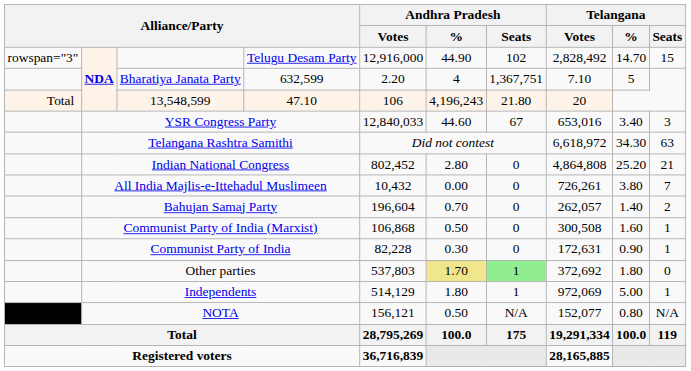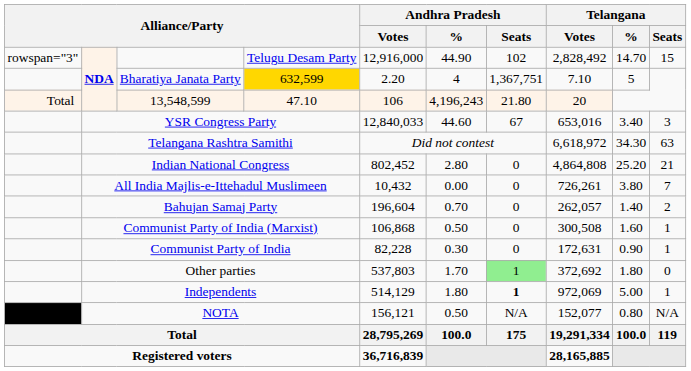(302, 79) no background -> (302, 79) gold background
(456, 270) khaki background -> (456, 270) no background
(516, 292) normal -> (516, 292) bold
